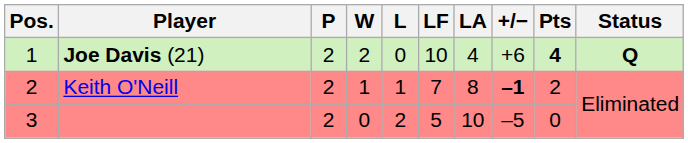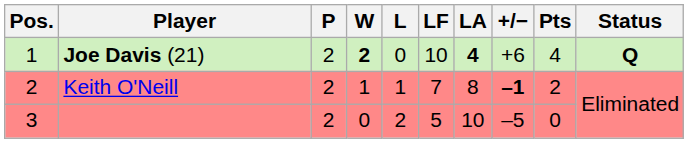(364, 54) normal -> (364, 54) bold
(473, 54) normal -> (473, 54) bold
(555, 54) bold -> (555, 54) normal
